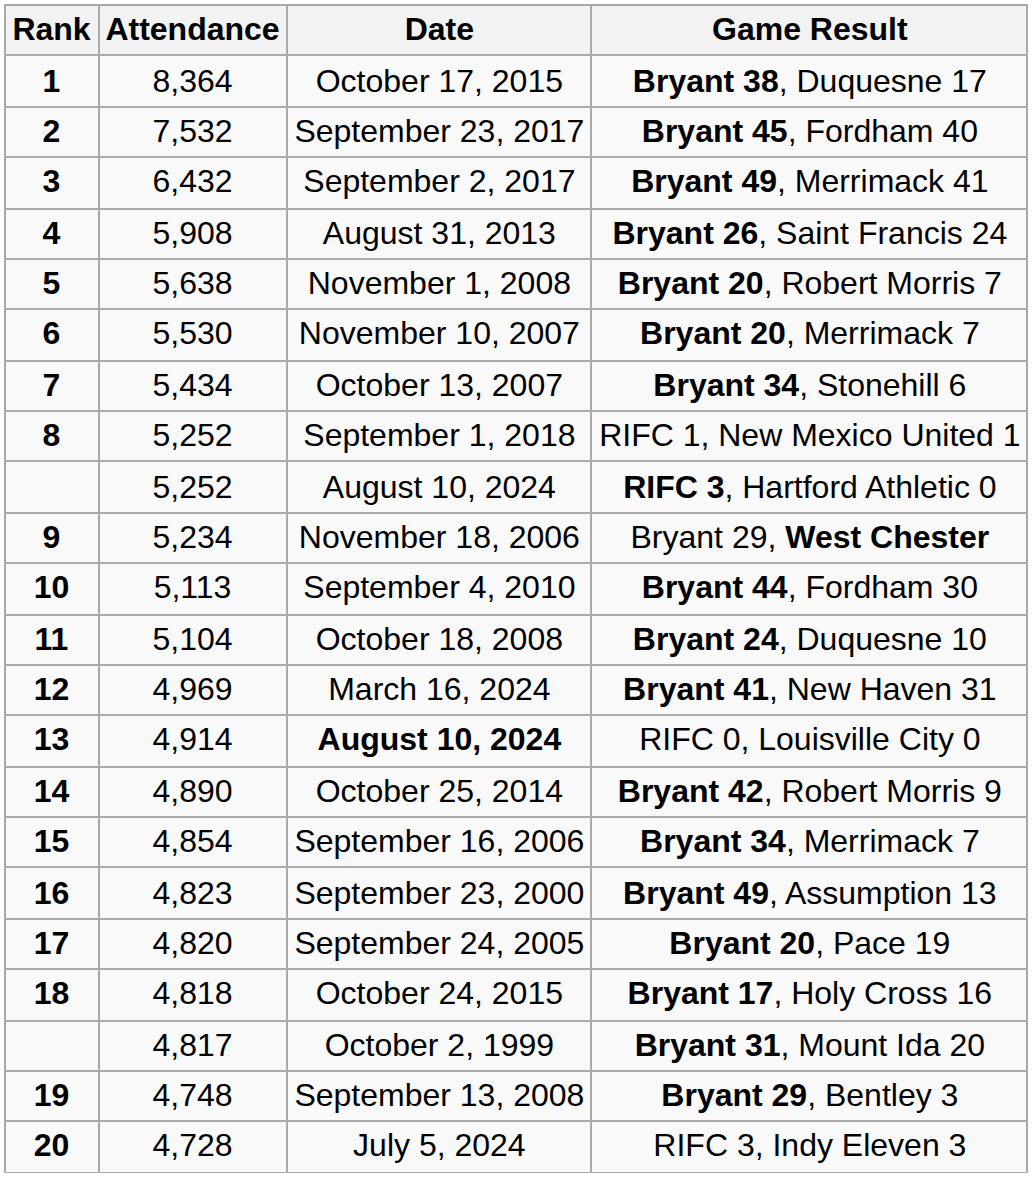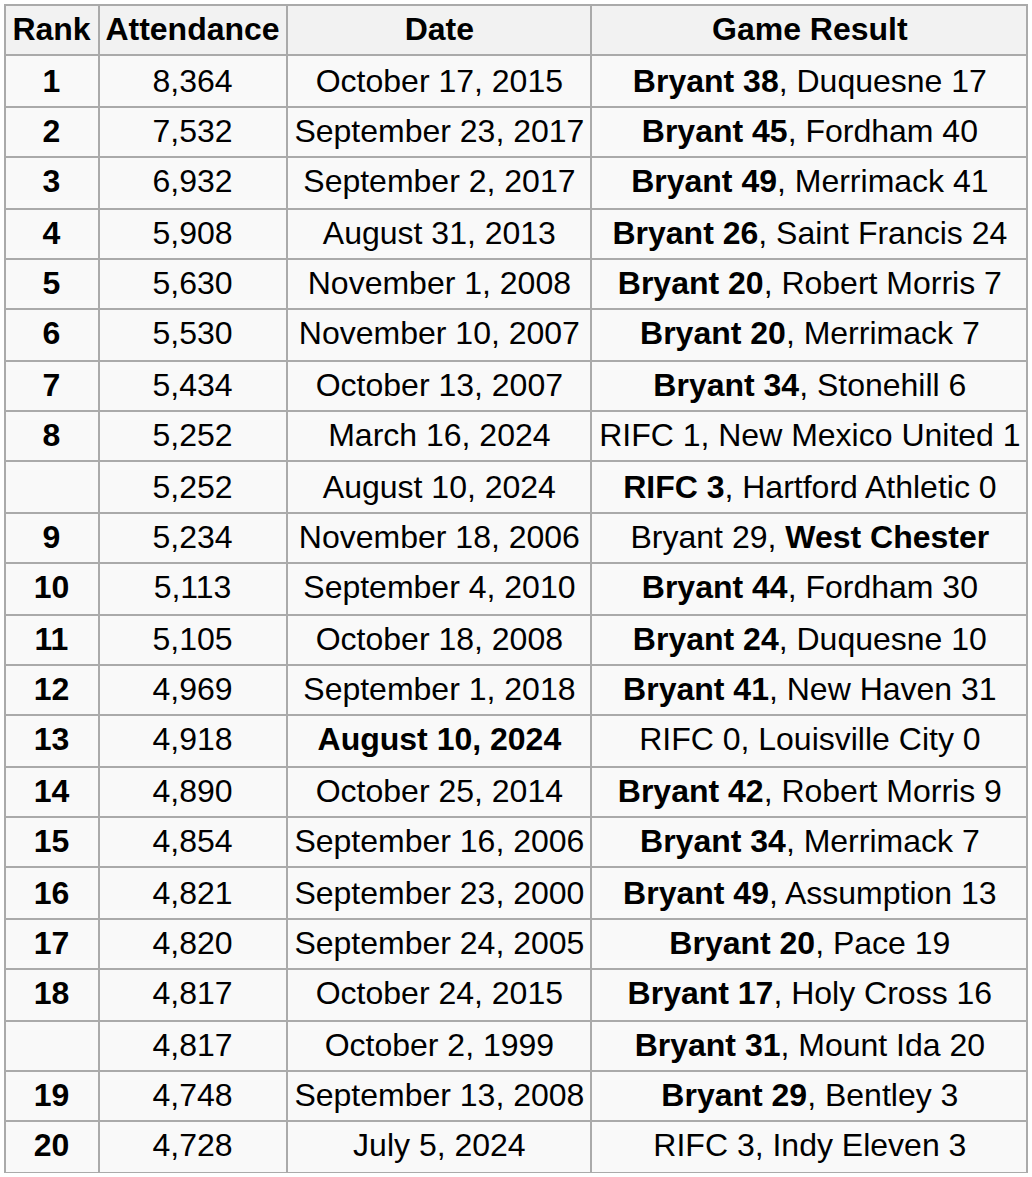(192, 182) 6,432 -> (192, 182) 6,932
(192, 283) 5,638 -> (192, 283) 5,630
(439, 435) September 1, 2018 -> (439, 435) March 16, 2024
(192, 638) 5,104 -> (192, 638) 5,105
(439, 689) March 16, 2024 -> (439, 689) September 1, 2018
(192, 740) 4,914 -> (192, 740) 4,918
(192, 892) 4,823 -> (192, 892) 4,821
(192, 994) 4,818 -> (192, 994) 4,817
